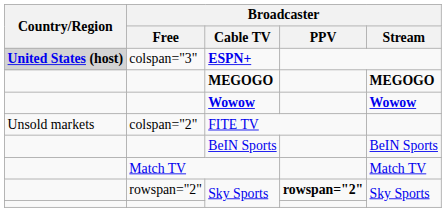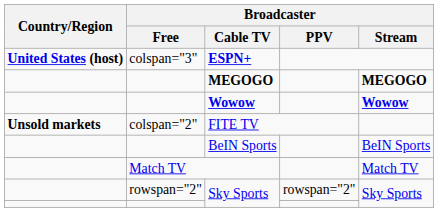(65, 59) lightgrey background -> (65, 59) no background
(51, 124) normal -> (54, 124) bold
(323, 189) bold -> (319, 189) normal
